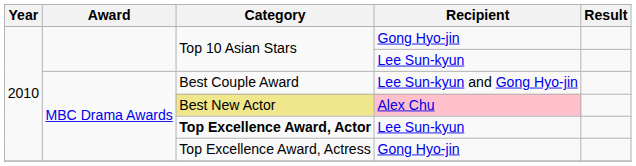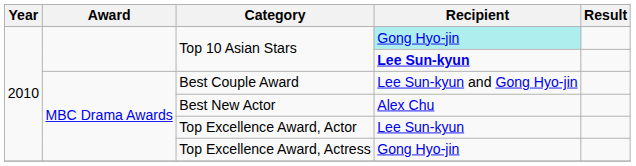(419, 37) no background -> (418, 37) paleturquoise background
(421, 60) normal -> (423, 60) bold
(227, 104) khaki background -> (227, 104) no background
(406, 104) pink background -> (406, 104) no background
(275, 127) bold -> (268, 127) normal
